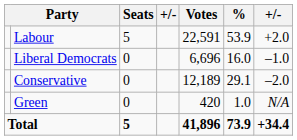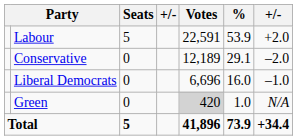rows swapped: (50, 80) <-> (65, 59)
(210, 102) no background -> (210, 102) lightgrey background
